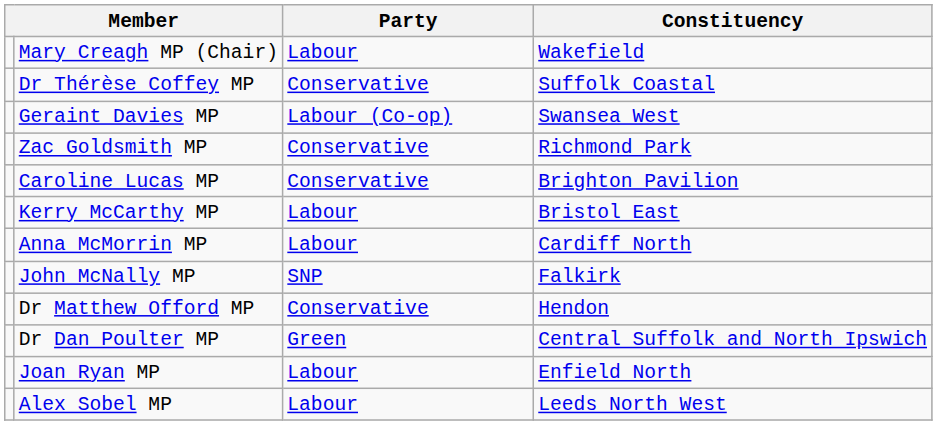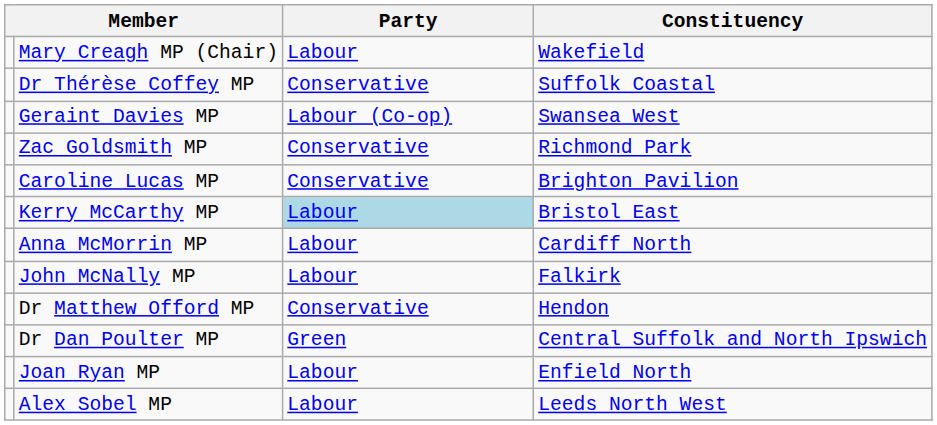(323, 213) no background -> (323, 213) lightblue background
(305, 277) SNP -> (323, 277) Labour
